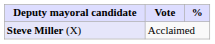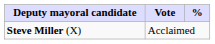(44, 30) lavender background -> (44, 30) no background
